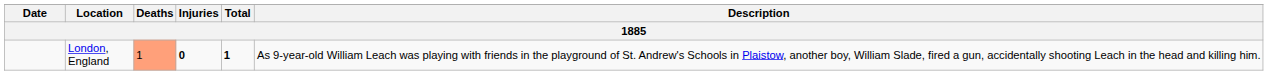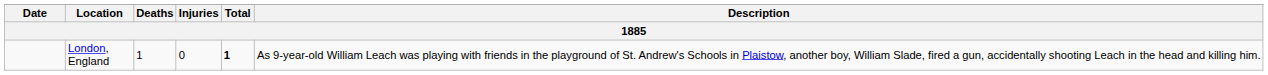(139, 55) lightsalmon background -> (139, 55) no background
(182, 55) bold -> (182, 55) normal
